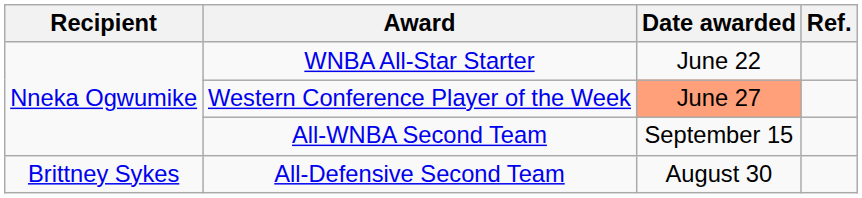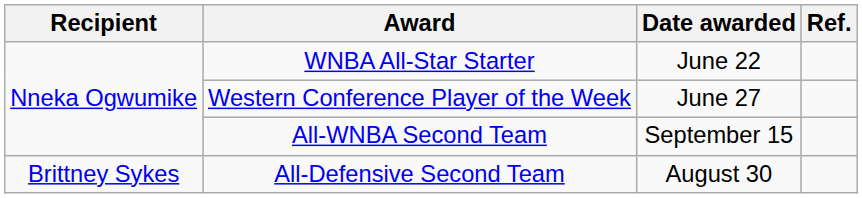(719, 98) lightsalmon background -> (719, 98) no background
